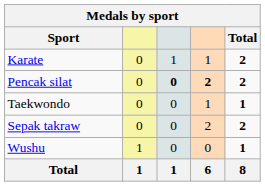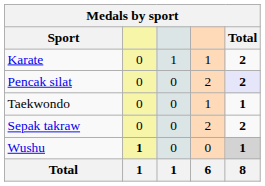(174, 82) bold -> (174, 82) normal
(208, 82) bold -> (208, 82) normal
(243, 82) no background -> (243, 82) lavender background
(139, 148) normal -> (139, 148) bold
(243, 148) no background -> (243, 148) lightgrey background
